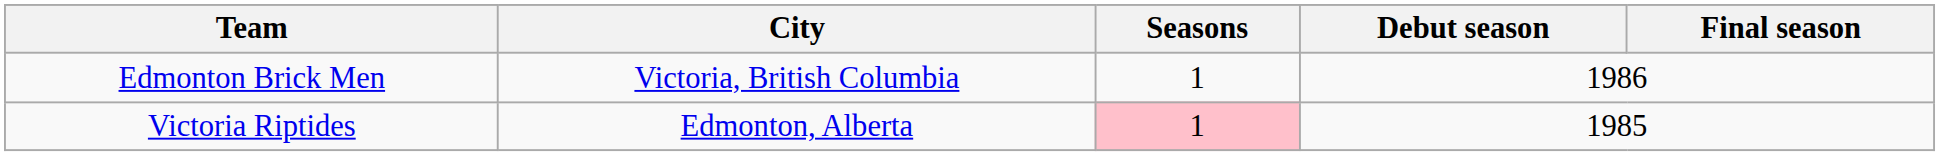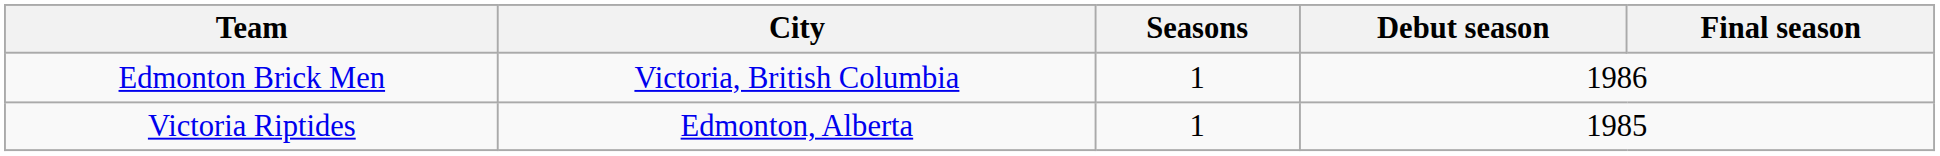(1197, 125) pink background -> (1197, 125) no background
